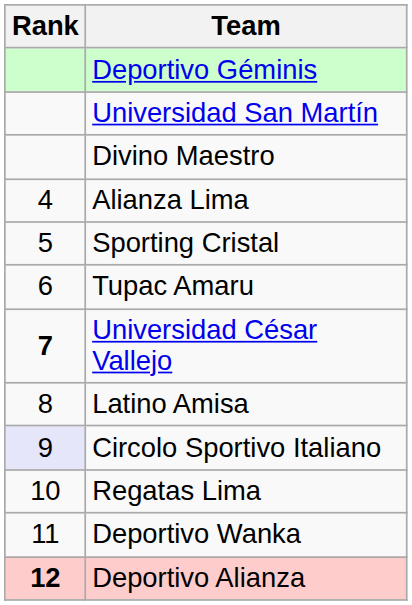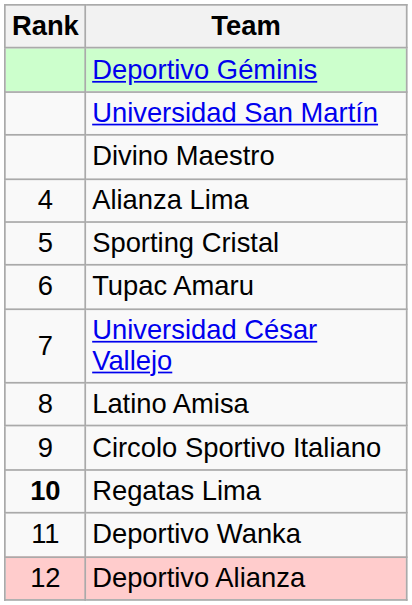(45, 345) bold -> (45, 345) normal
(45, 447) lavender background -> (45, 447) no background
(45, 490) normal -> (45, 490) bold
(45, 577) bold -> (45, 577) normal
